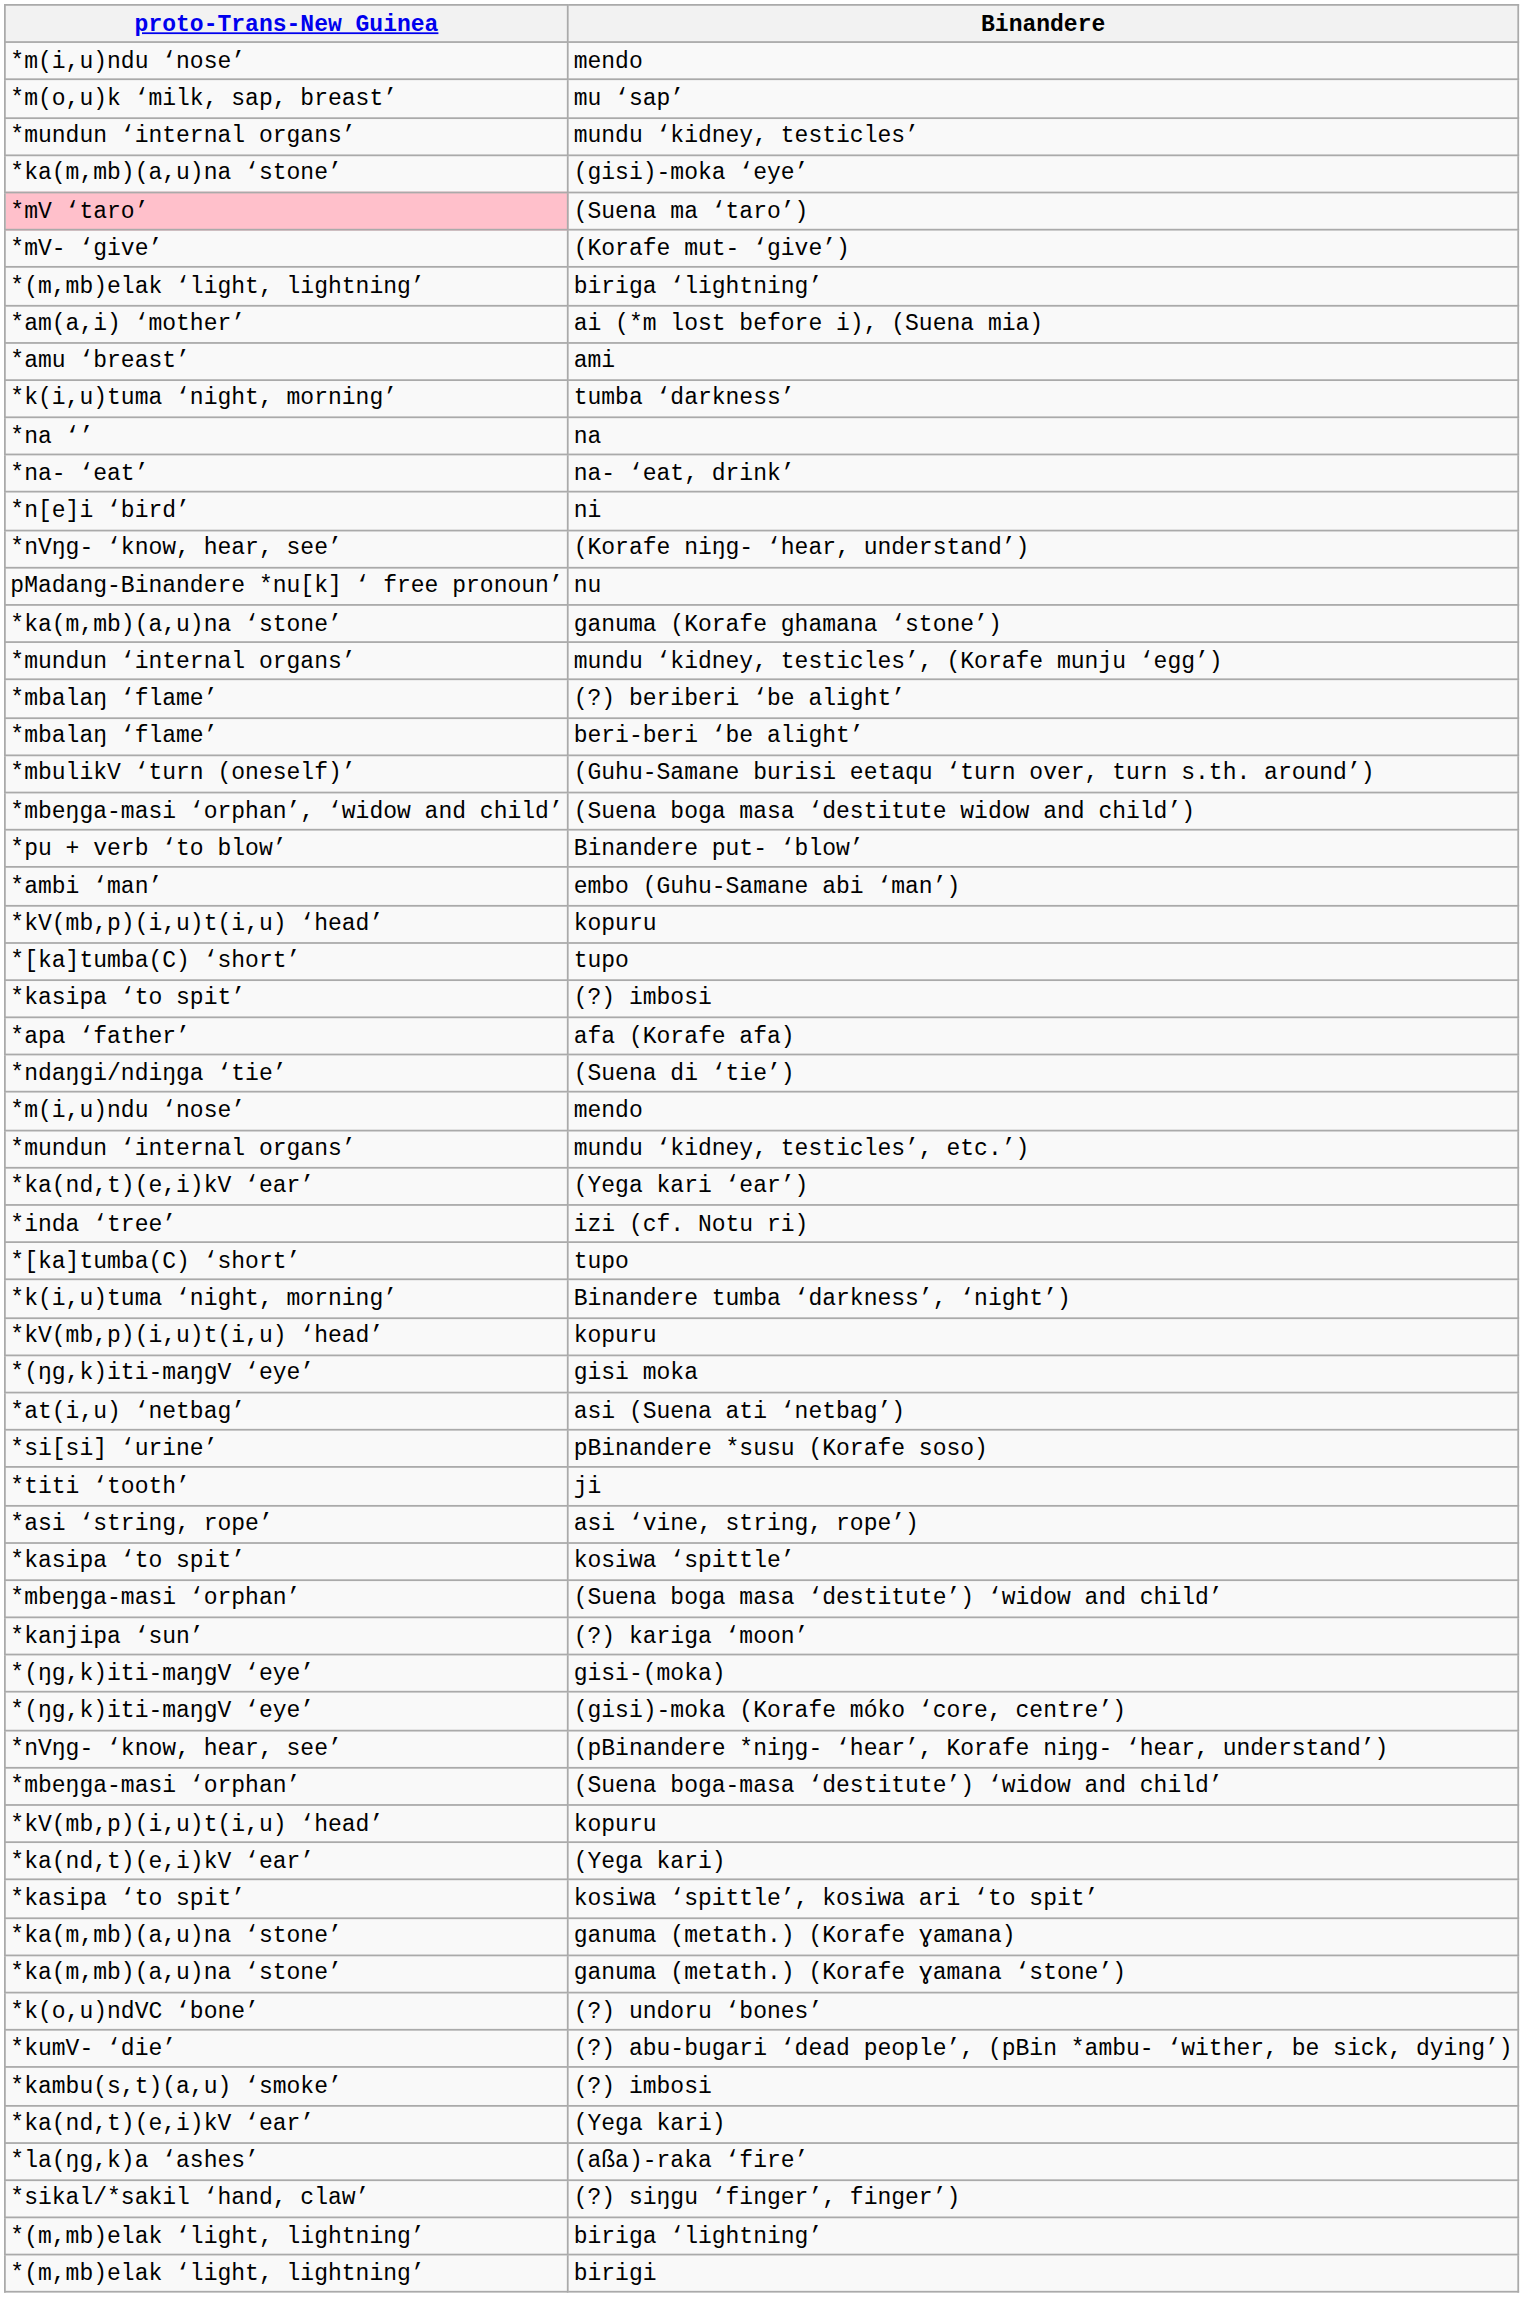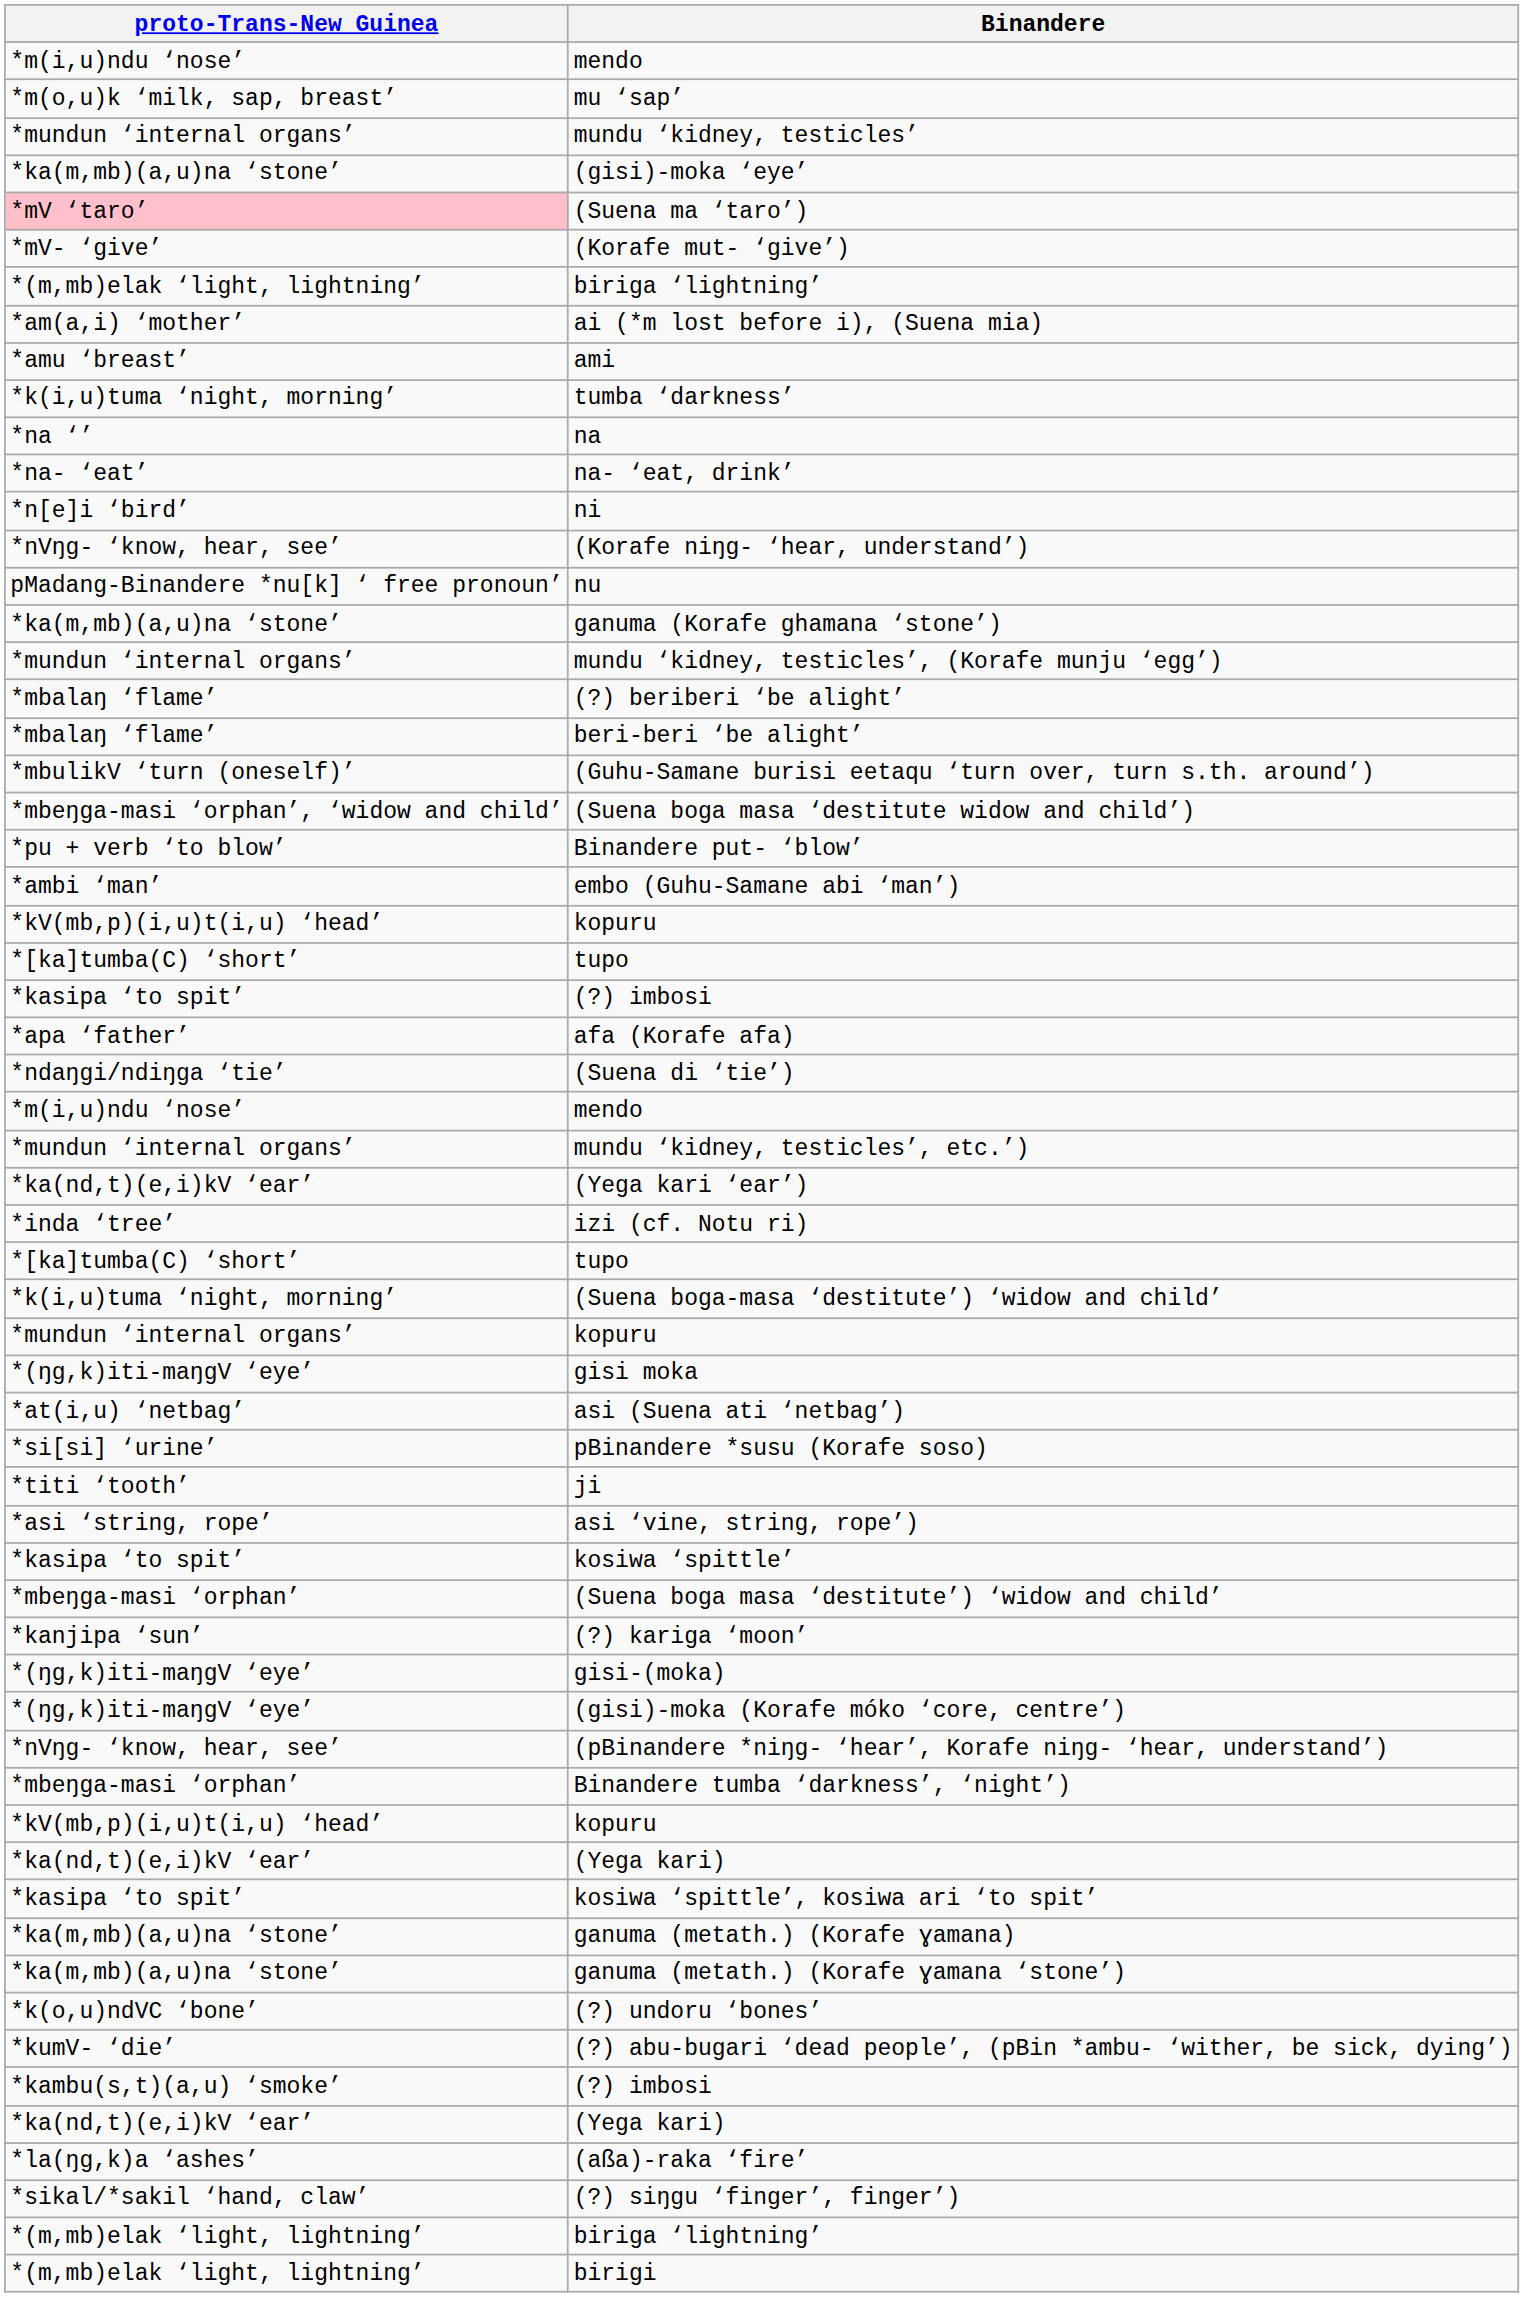(822, 1299) Binandere tumba ‘darkness’, ‘night’) -> (898, 1299) (Suena boga-masa ‘destitute’) ‘widow and child’
(197, 1336) *kV(mb,p)(i,u)t(i,u) ‘head’ -> (183, 1336) *mundun ‘internal organs’
(898, 1786) (Suena boga-masa ‘destitute’) ‘widow and child’ -> (822, 1786) Binandere tumba ‘darkness’, ‘night’)
